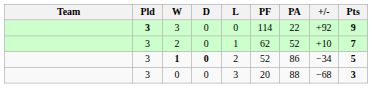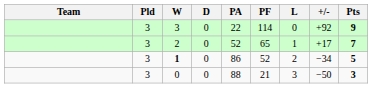columns swapped: (236, 12) <-> (294, 12)
(148, 28) bold -> (148, 28) normal
(265, 43) 62 -> (265, 43) 65
(324, 43) +10 -> (324, 43) +17
(206, 59) bold -> (206, 59) normal
(265, 75) 20 -> (265, 75) 21
(324, 75) −68 -> (324, 75) −50
